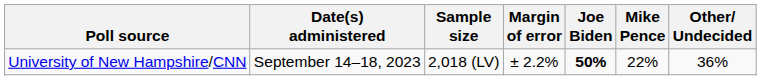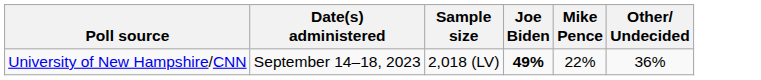- column: (534, 26)
(591, 61) 50% -> (528, 61) 49%
